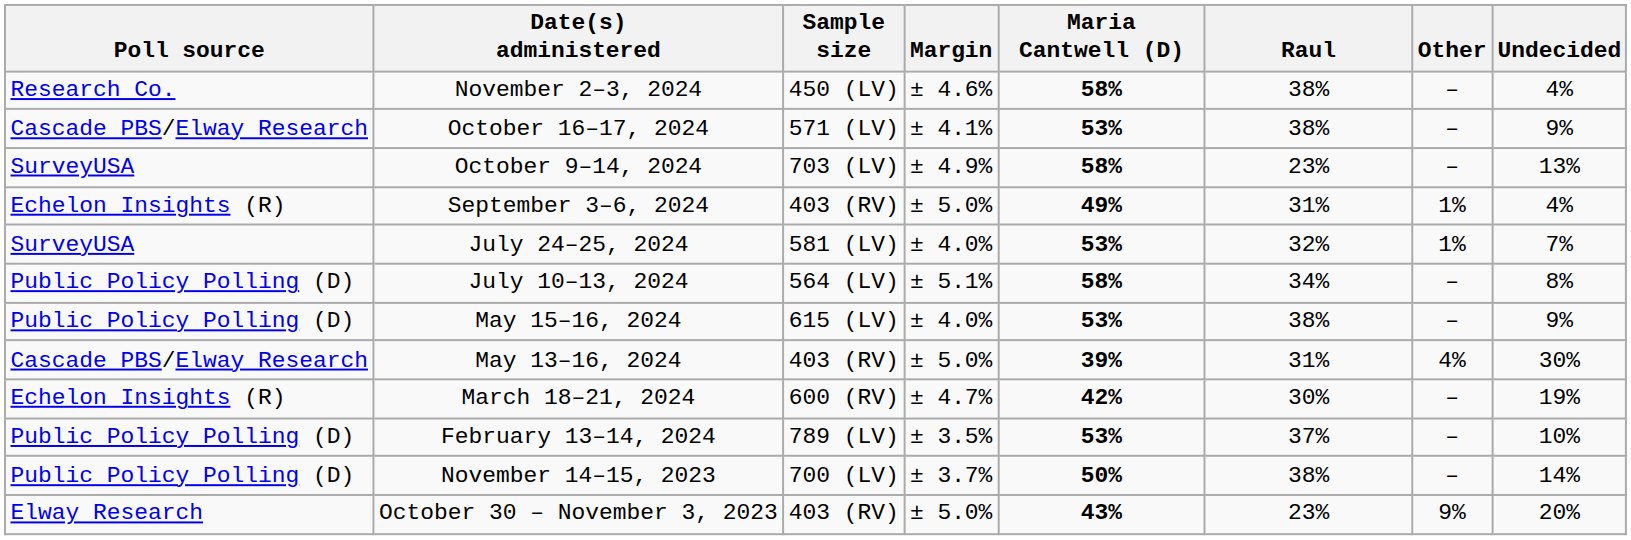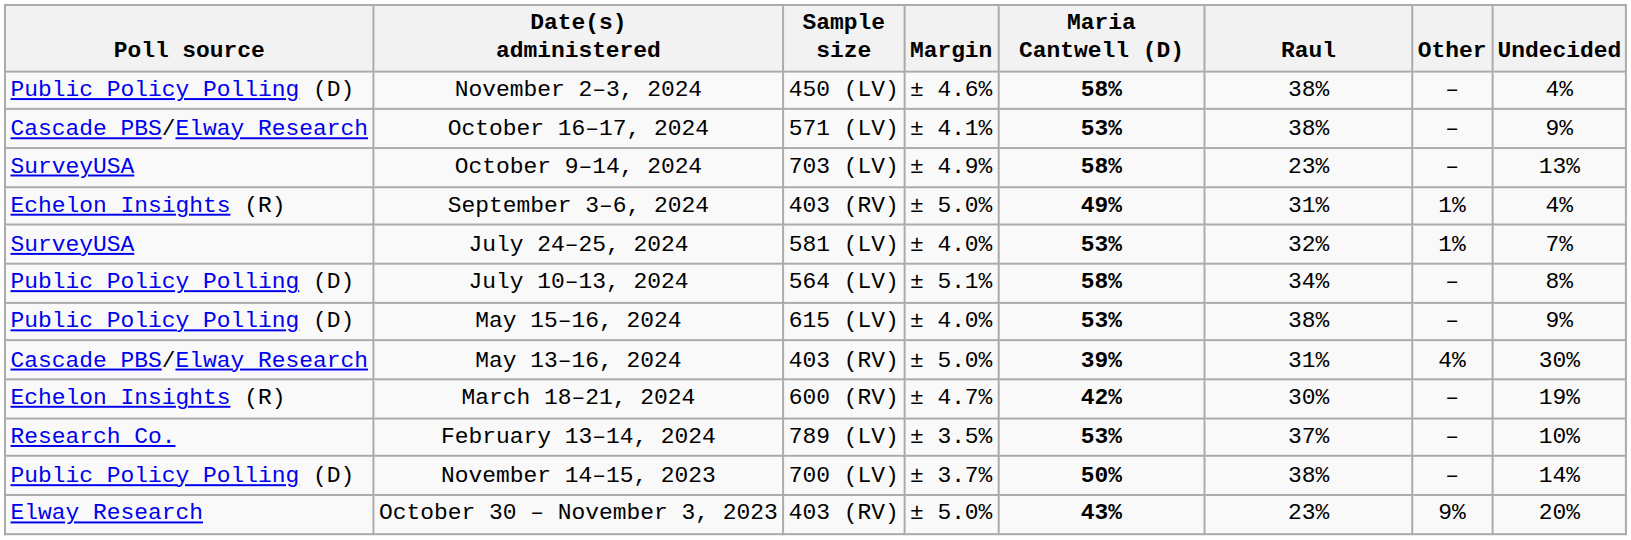(93, 90) Research Co. -> (182, 90) Public Policy Polling (D)
(182, 437) Public Policy Polling (D) -> (93, 437) Research Co.
